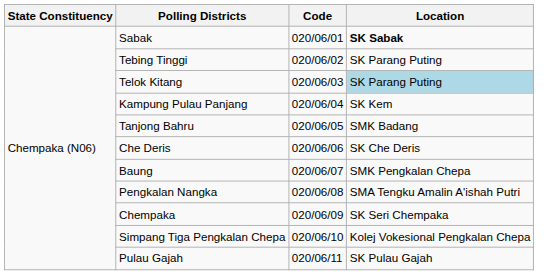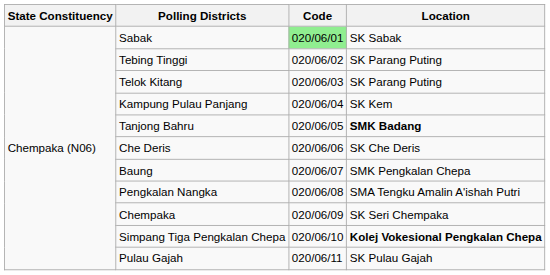(318, 38) no background -> (318, 38) lightgreen background
(377, 37) bold -> (376, 38) normal
(396, 82) lightblue background -> (396, 82) no background
(384, 126) normal -> (386, 125) bold
(440, 237) normal -> (446, 236) bold
